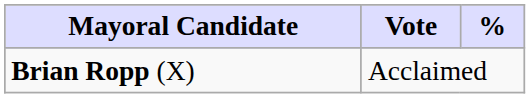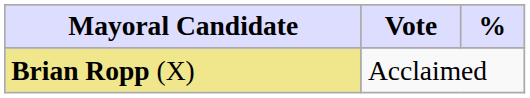(103, 69) no background -> (103, 69) khaki background
